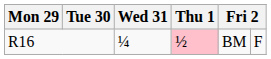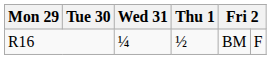(181, 41) pink background -> (181, 41) no background
